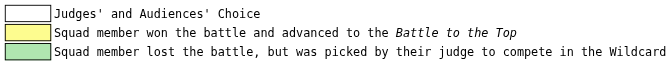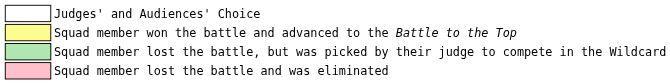+ row: (221, 71)
